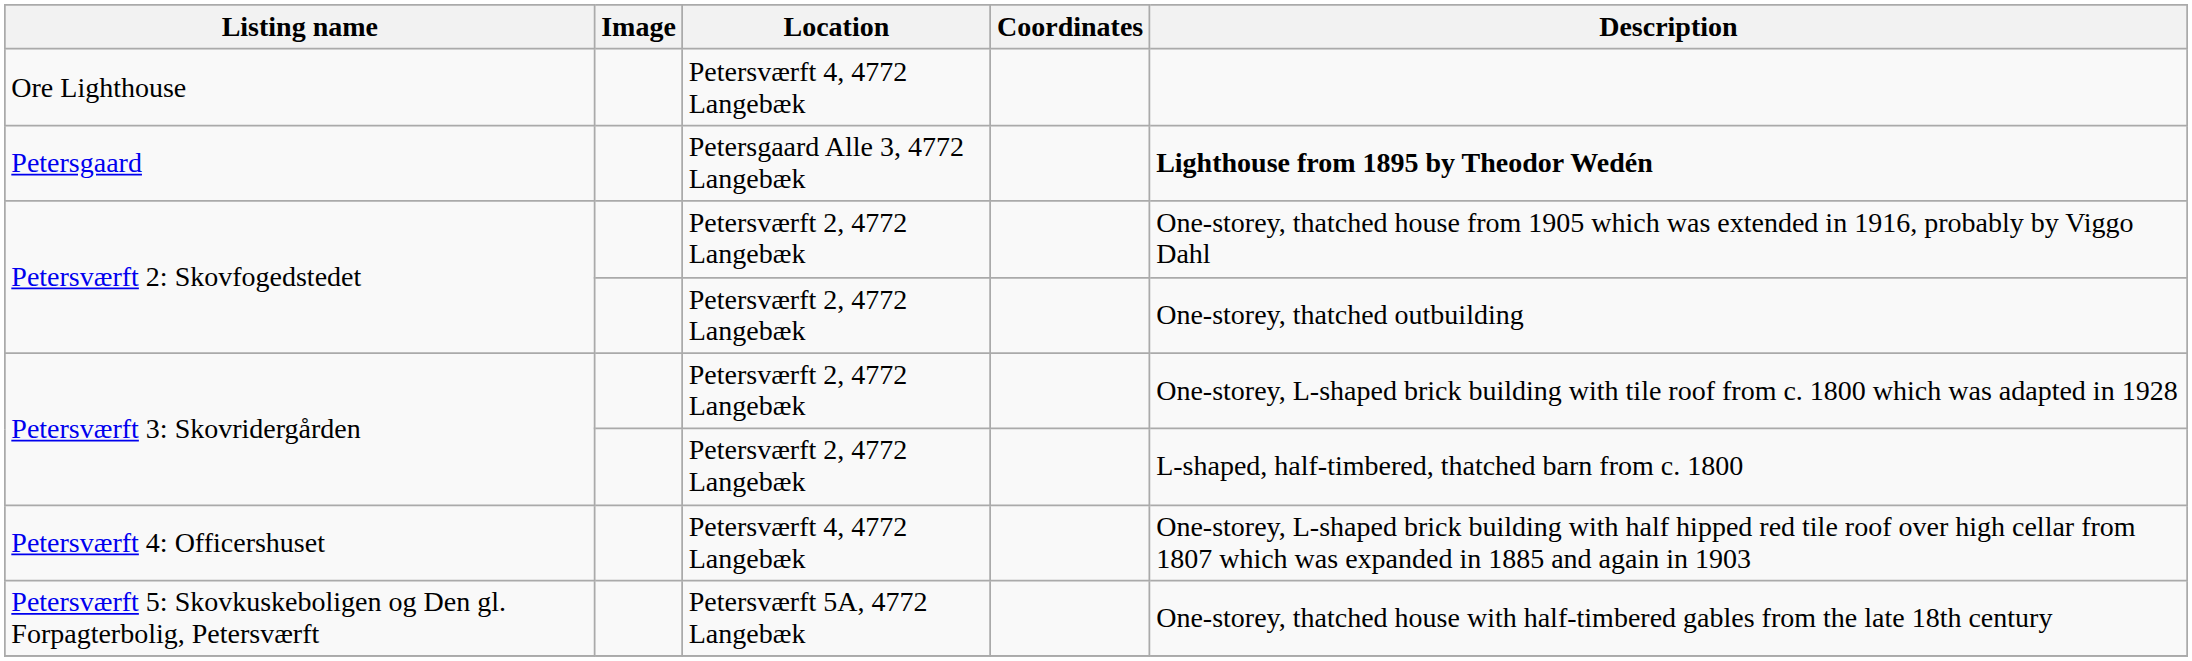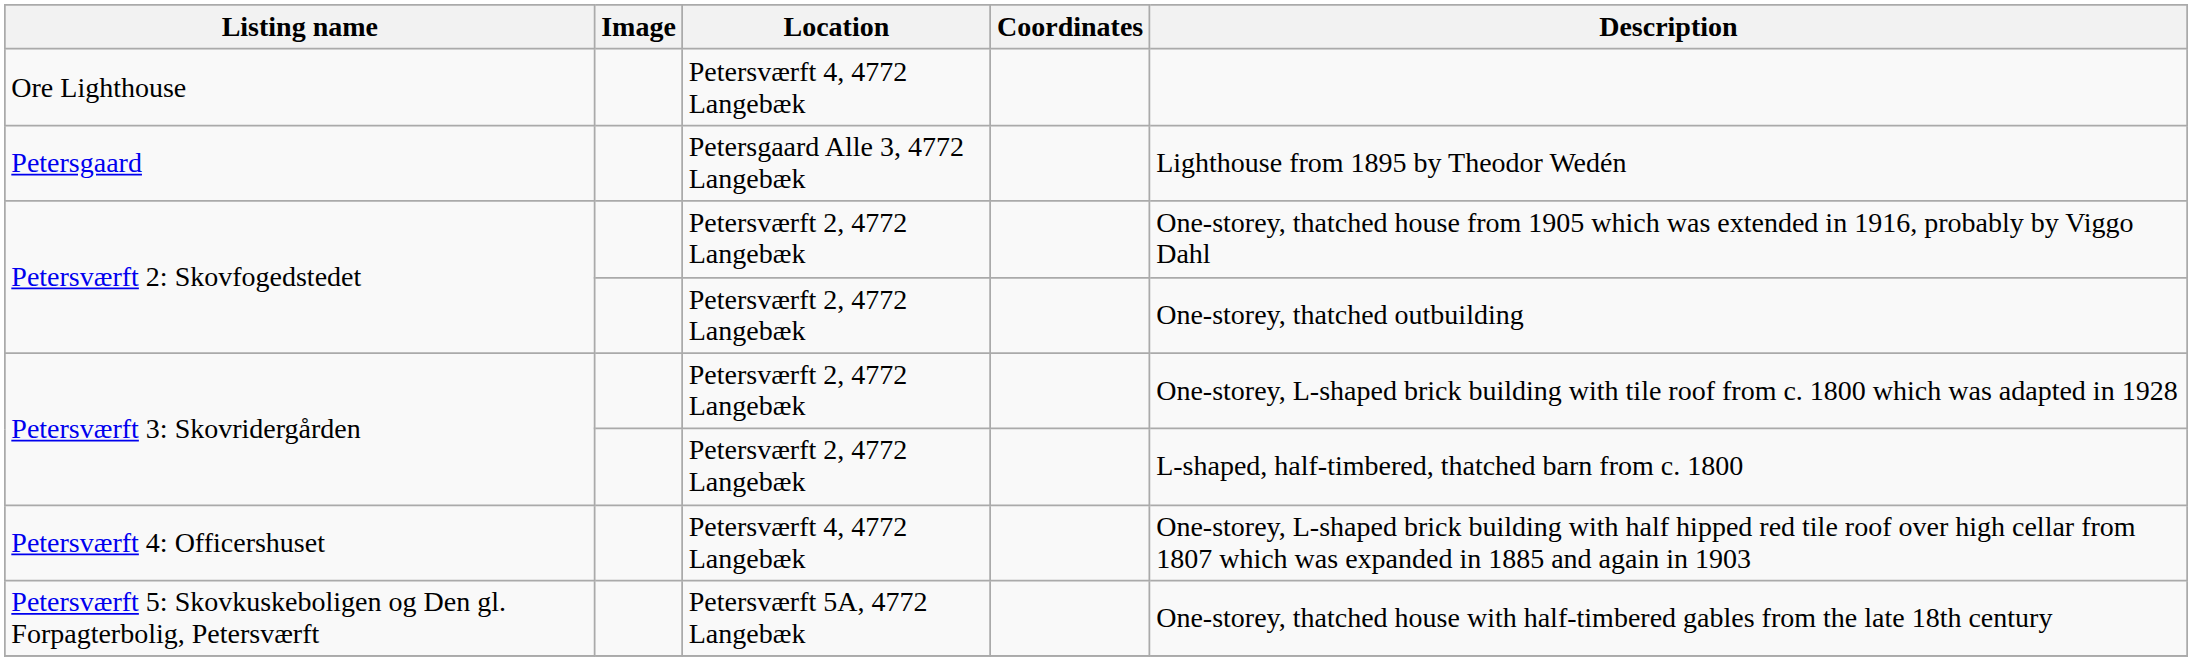(1404, 162) bold -> (1391, 162) normal
